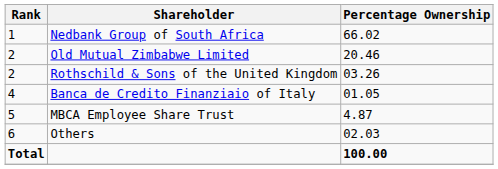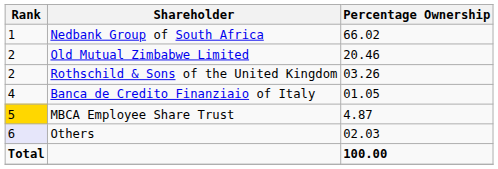(12, 114) no background -> (12, 114) gold background
(12, 134) no background -> (12, 134) lavender background
